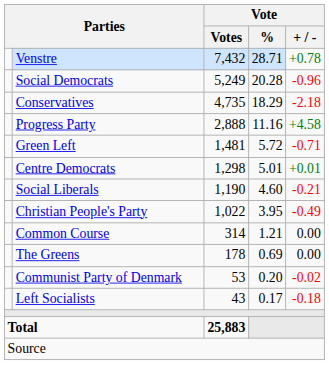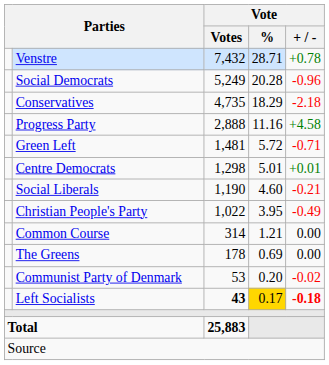(238, 299) normal -> (238, 299) bold
(271, 299) no background -> (271, 299) gold background
(306, 299) normal -> (306, 299) bold
